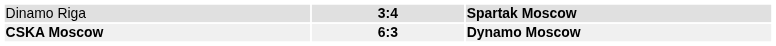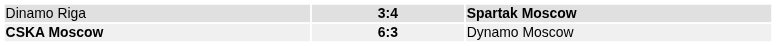(524, 32) bold -> (520, 32) normal
